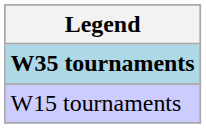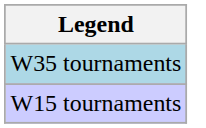(103, 63) bold -> (96, 63) normal
